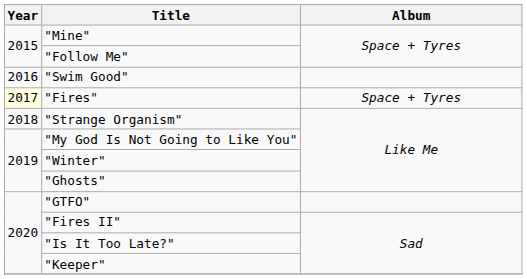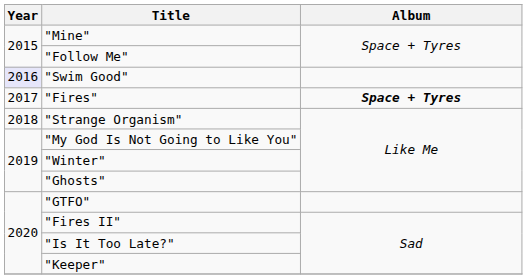(23, 77) no background -> (23, 77) lavender background
(23, 98) lightyellow background -> (23, 98) no background
(411, 98) normal -> (411, 98) bold
